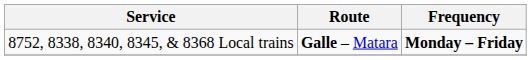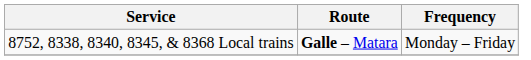(464, 42) bold -> (460, 42) normal
